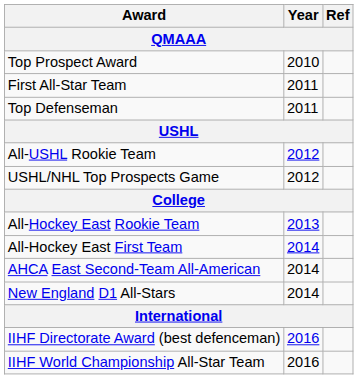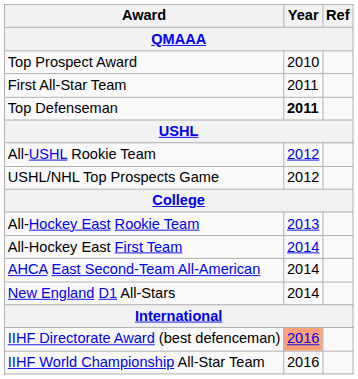(303, 108) normal -> (303, 108) bold
(303, 339) no background -> (303, 339) lightsalmon background
